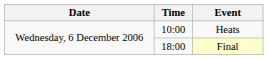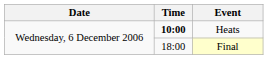(173, 29) normal -> (173, 29) bold
